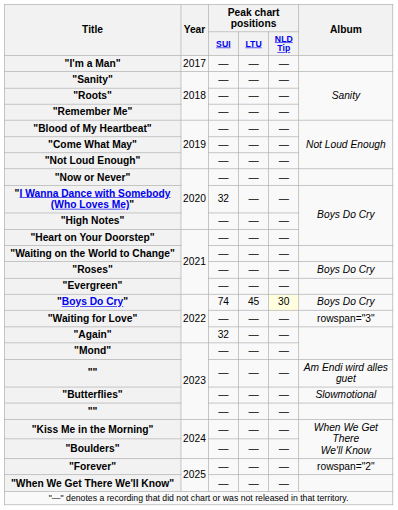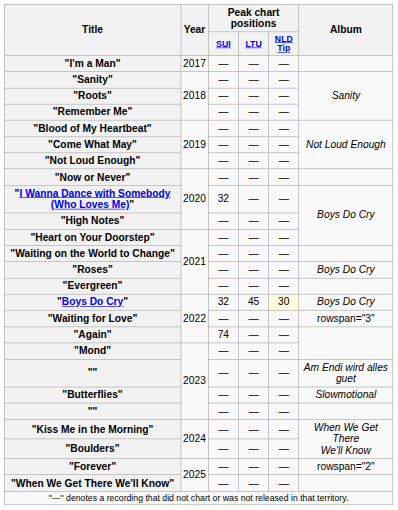(223, 302) 74 -> (223, 302) 32
(223, 335) 32 -> (223, 335) 74
